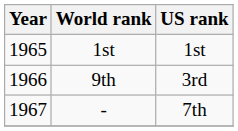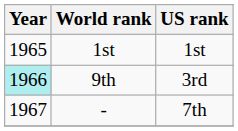(28, 79) no background -> (28, 79) paleturquoise background
